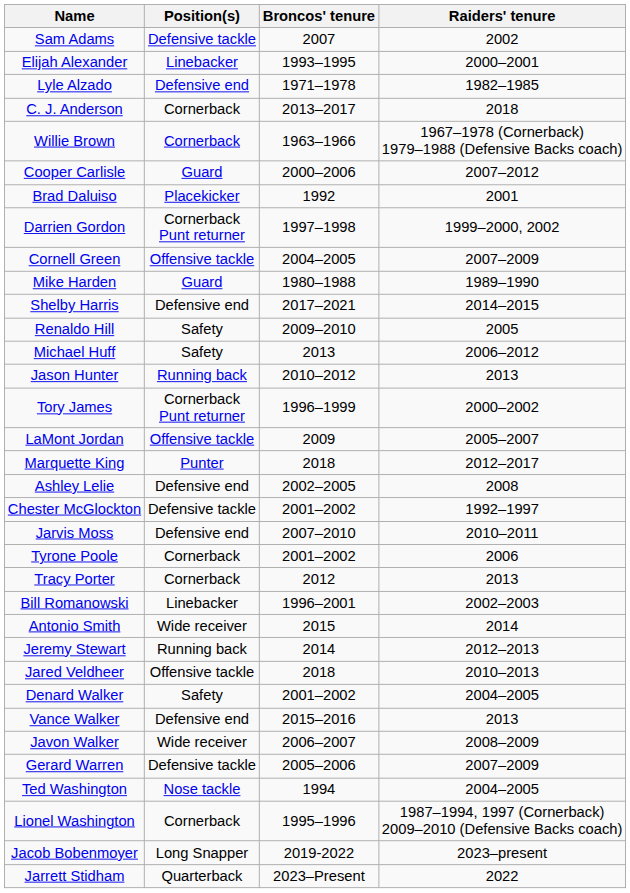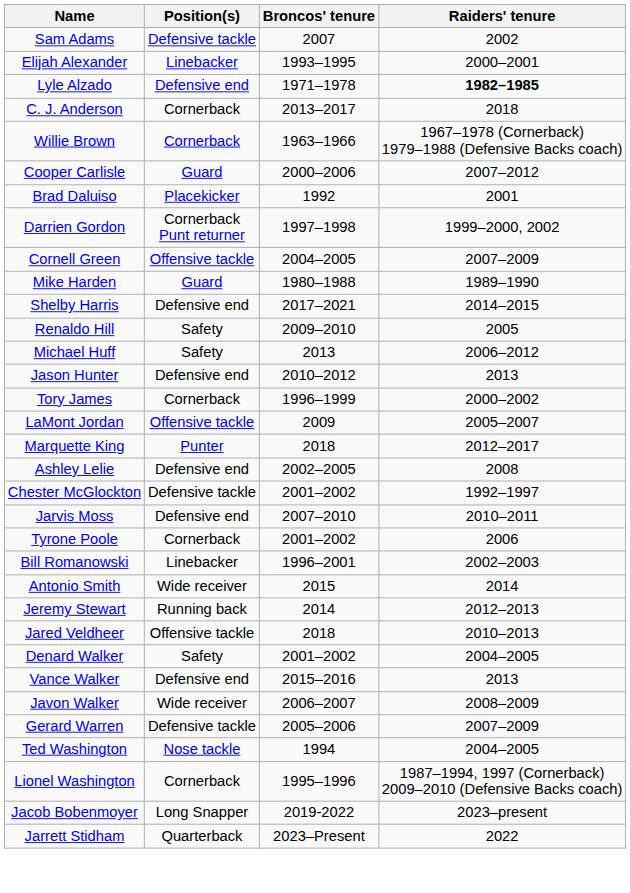(502, 86) normal -> (502, 86) bold
(202, 376) Running back -> (202, 376) Defensive end
(202, 407) Cornerback Punt returner -> (202, 399) Cornerback
- row: (75, 579)
